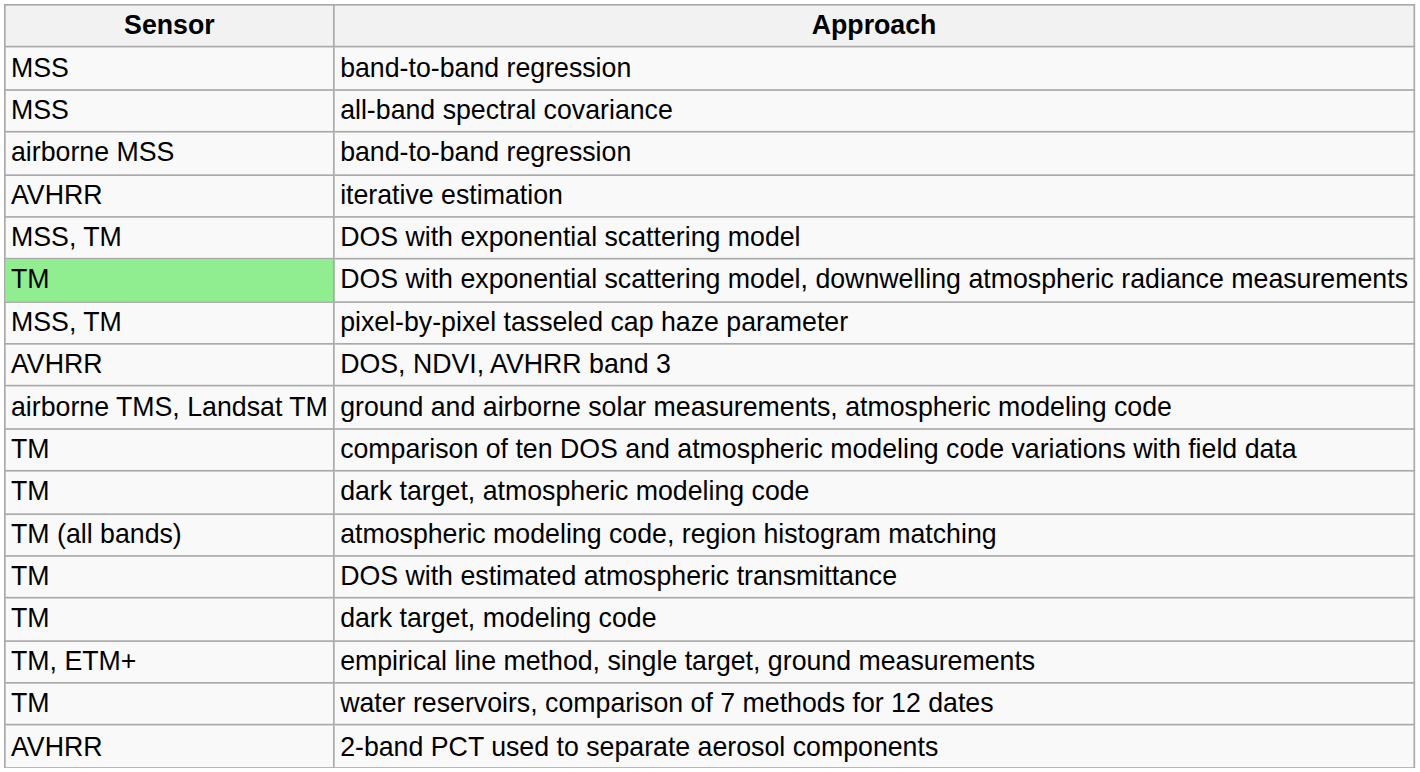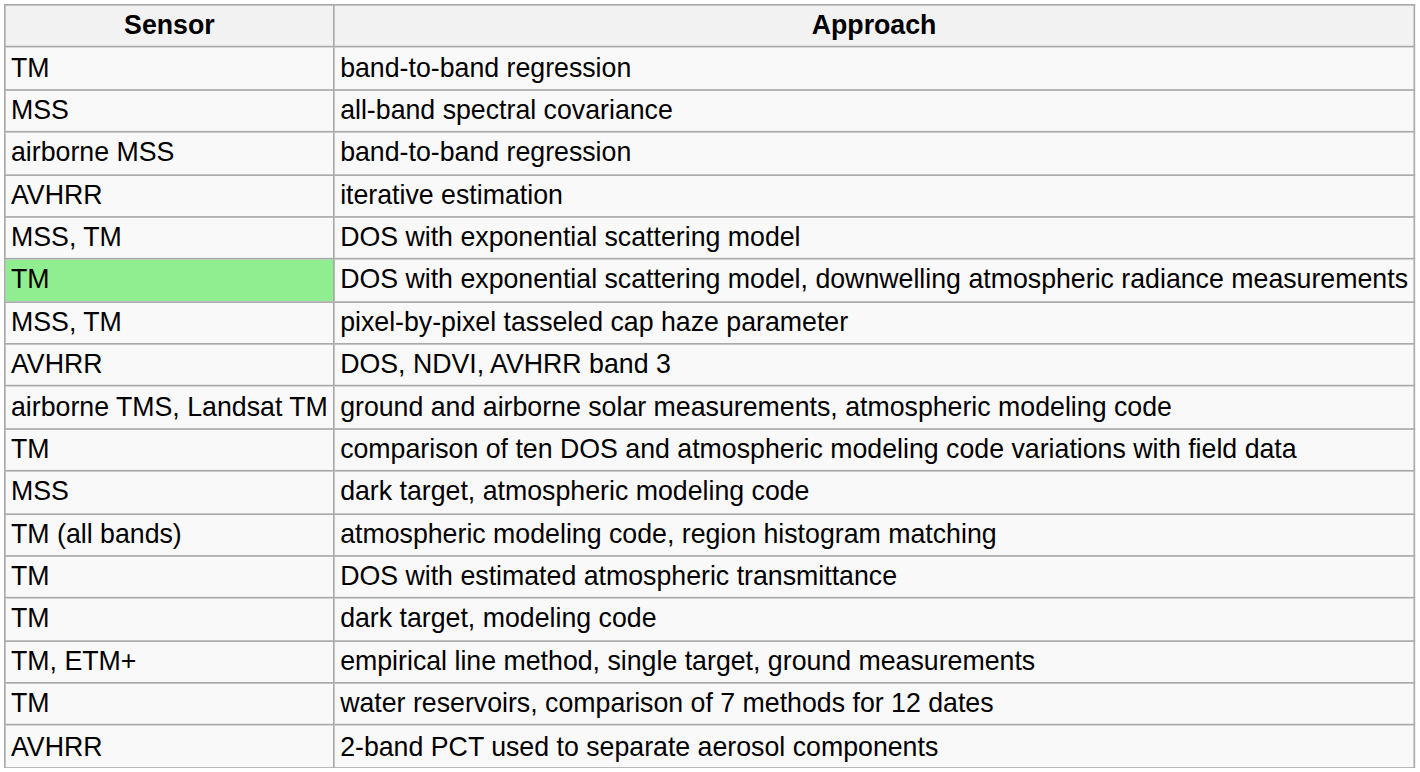(40, 68) MSS -> (30, 68) TM
(30, 491) TM -> (40, 491) MSS
